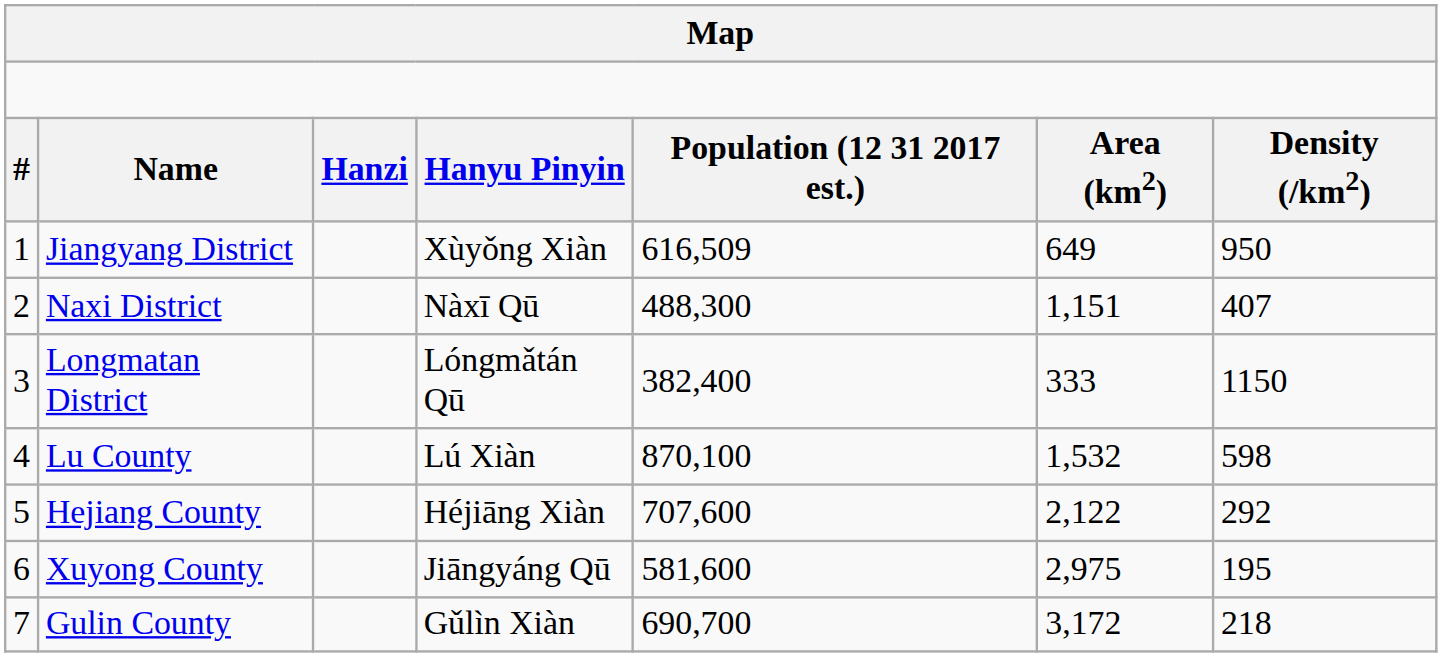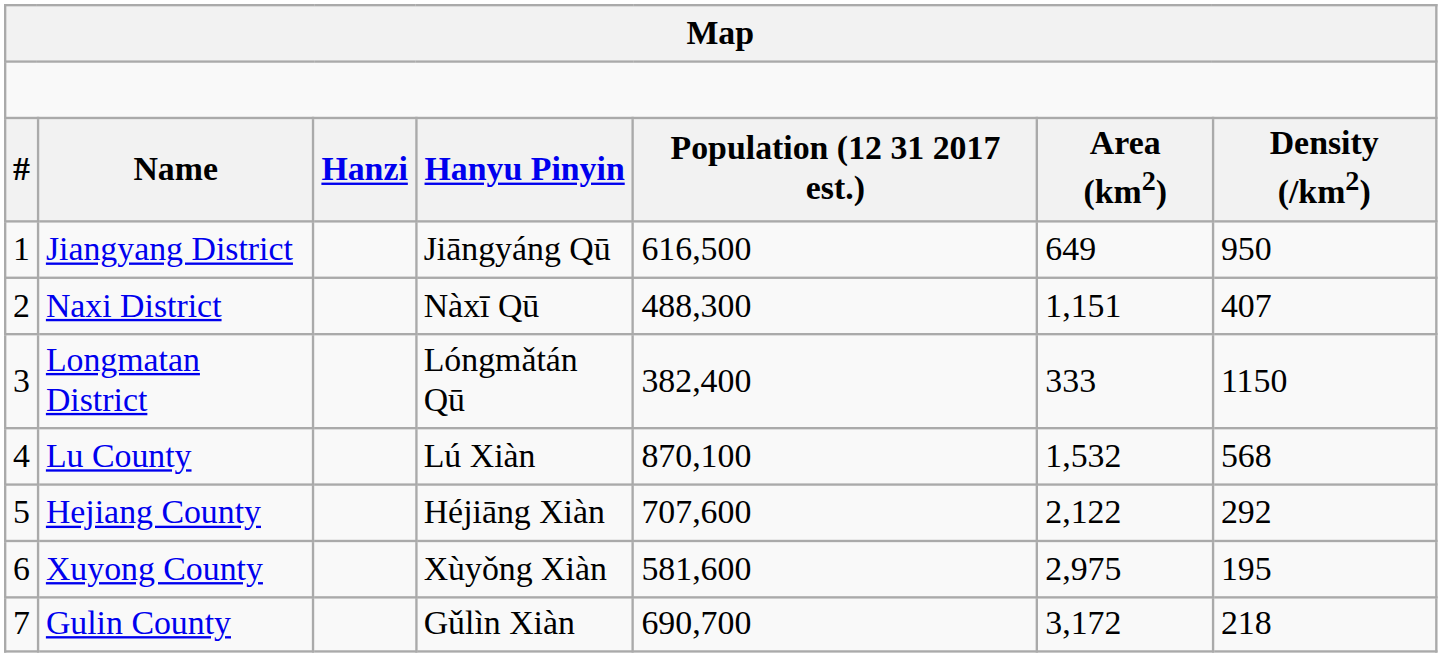(515, 249) Xùyǒng Xiàn -> (517, 249) Jiāngyáng Qū
(696, 249) 616,509 -> (696, 249) 616,500
(1246, 456) 598 -> (1246, 456) 568
(517, 568) Jiāngyáng Qū -> (515, 568) Xùyǒng Xiàn
